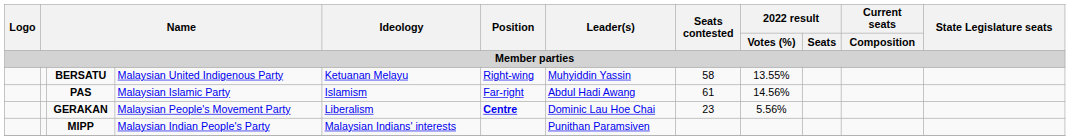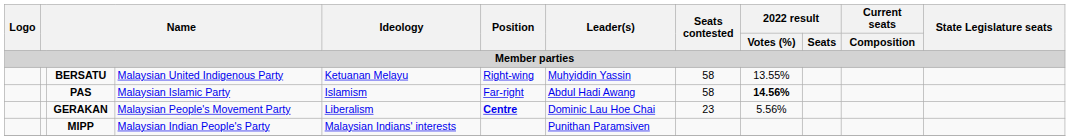(708, 93) 61 -> (708, 93) 58
(771, 93) normal -> (771, 93) bold
